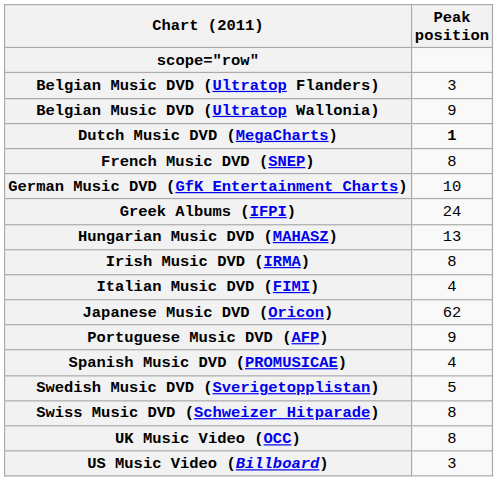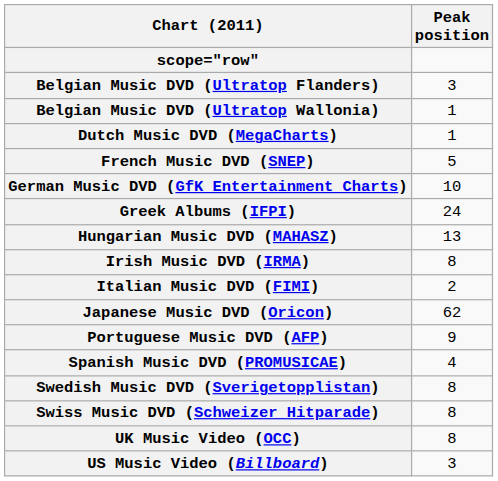(452, 111) 9 -> (452, 111) 1
(452, 136) bold -> (452, 136) normal
(452, 161) 8 -> (452, 161) 5
(452, 287) 4 -> (452, 287) 2
(452, 388) 5 -> (452, 388) 8
